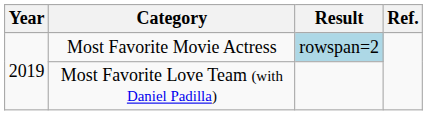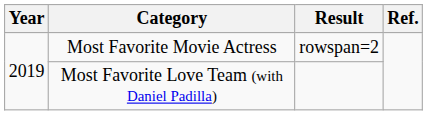(339, 47) lightblue background -> (339, 47) no background
